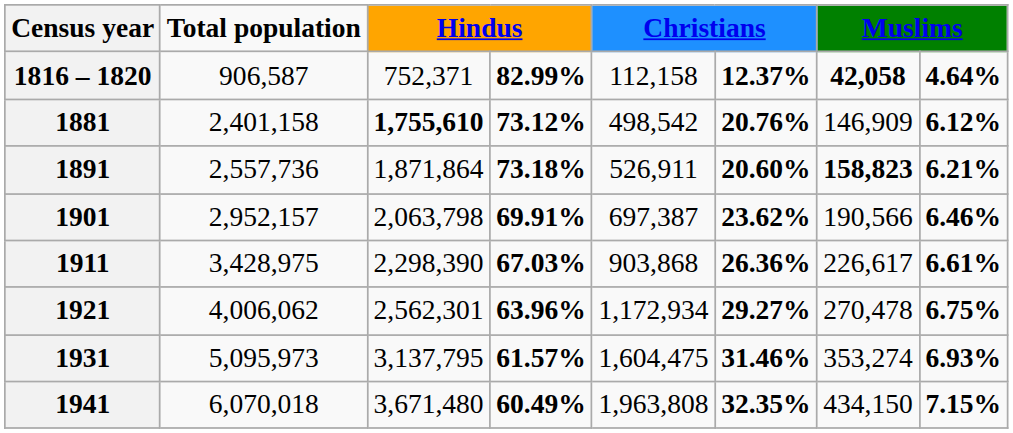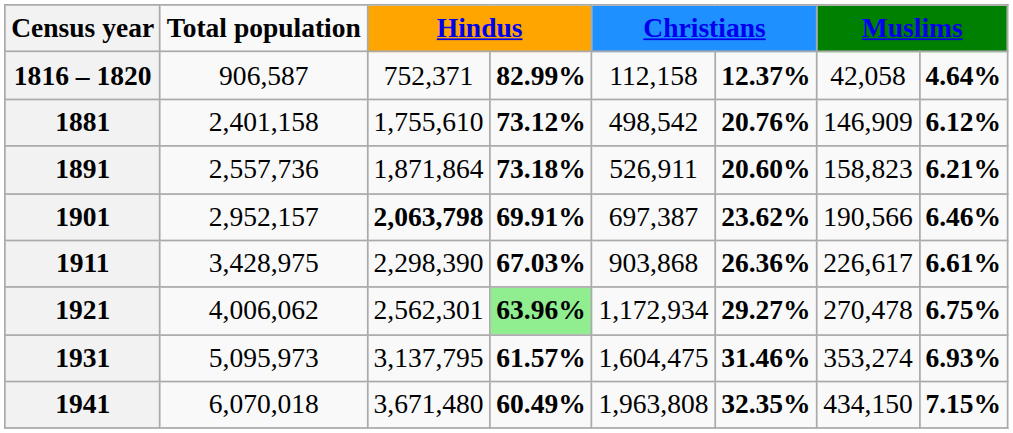(868, 75) bold -> (868, 75) normal
(429, 122) bold -> (429, 122) normal
(868, 169) bold -> (868, 169) normal
(429, 216) normal -> (429, 216) bold
(541, 310) no background -> (541, 310) lightgreen background
